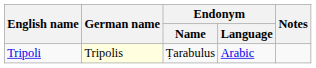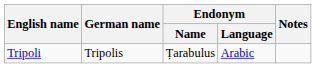(104, 53) lightyellow background -> (104, 53) no background
